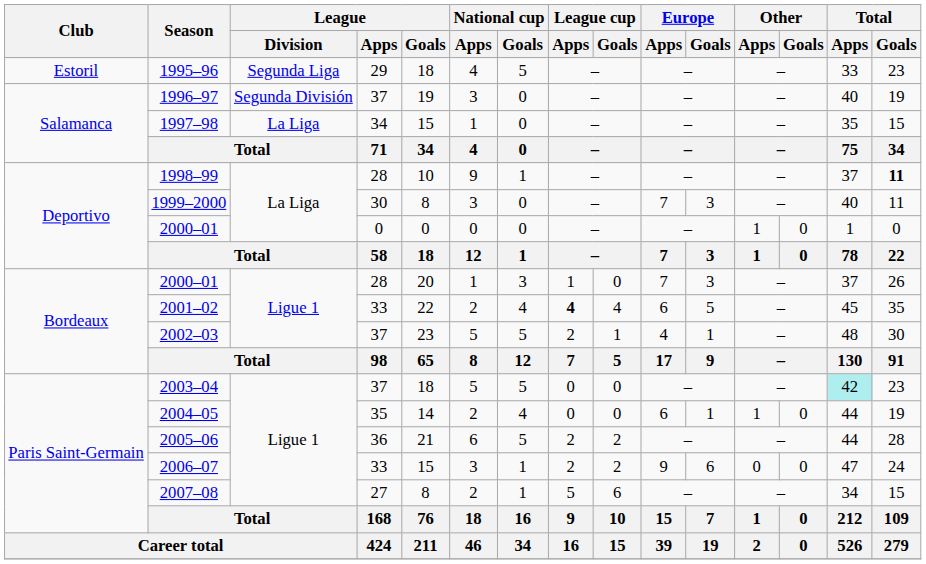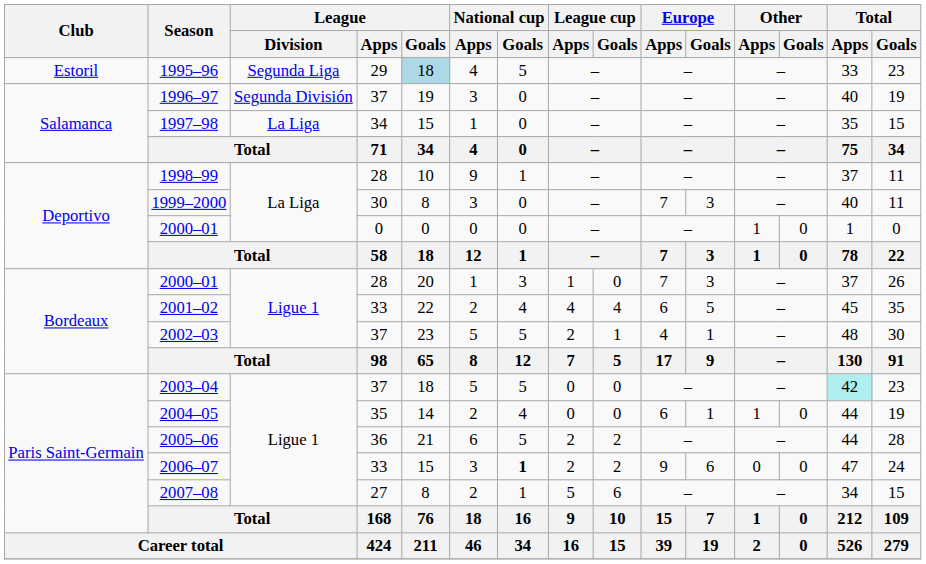(425, 70) no background -> (425, 70) lightblue background
(896, 176) bold -> (896, 176) normal
(571, 307) bold -> (571, 307) normal
(523, 466) normal -> (523, 466) bold
